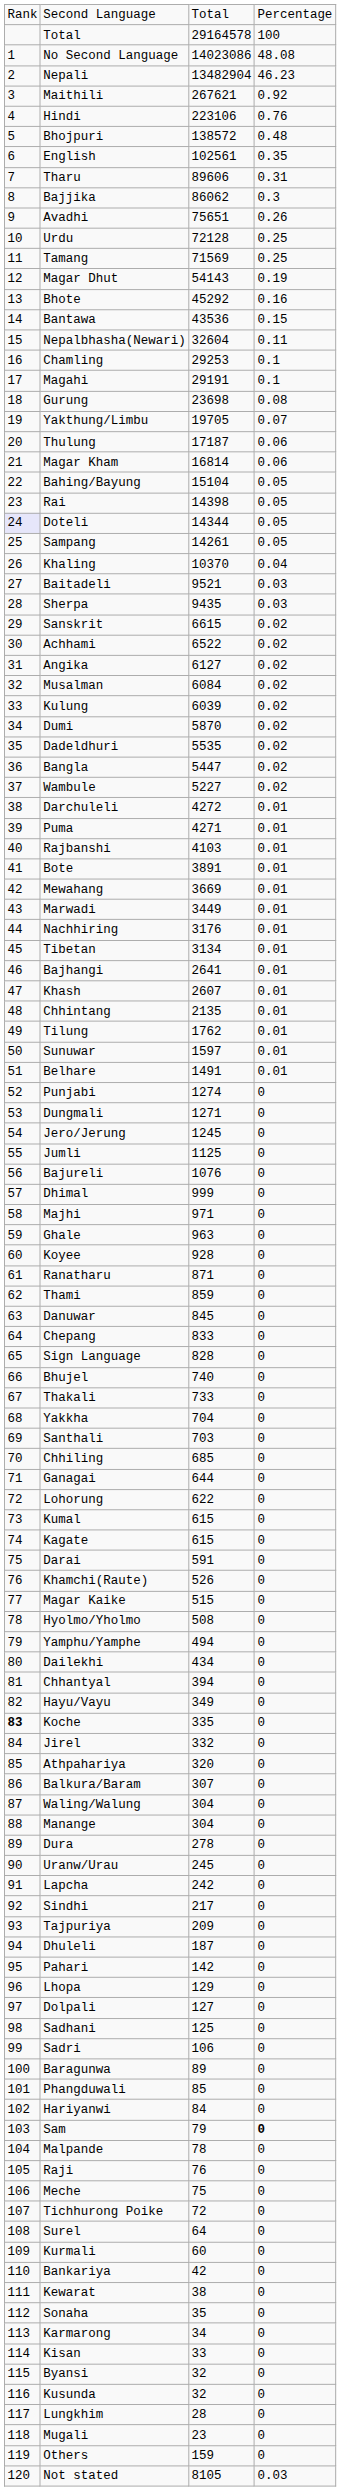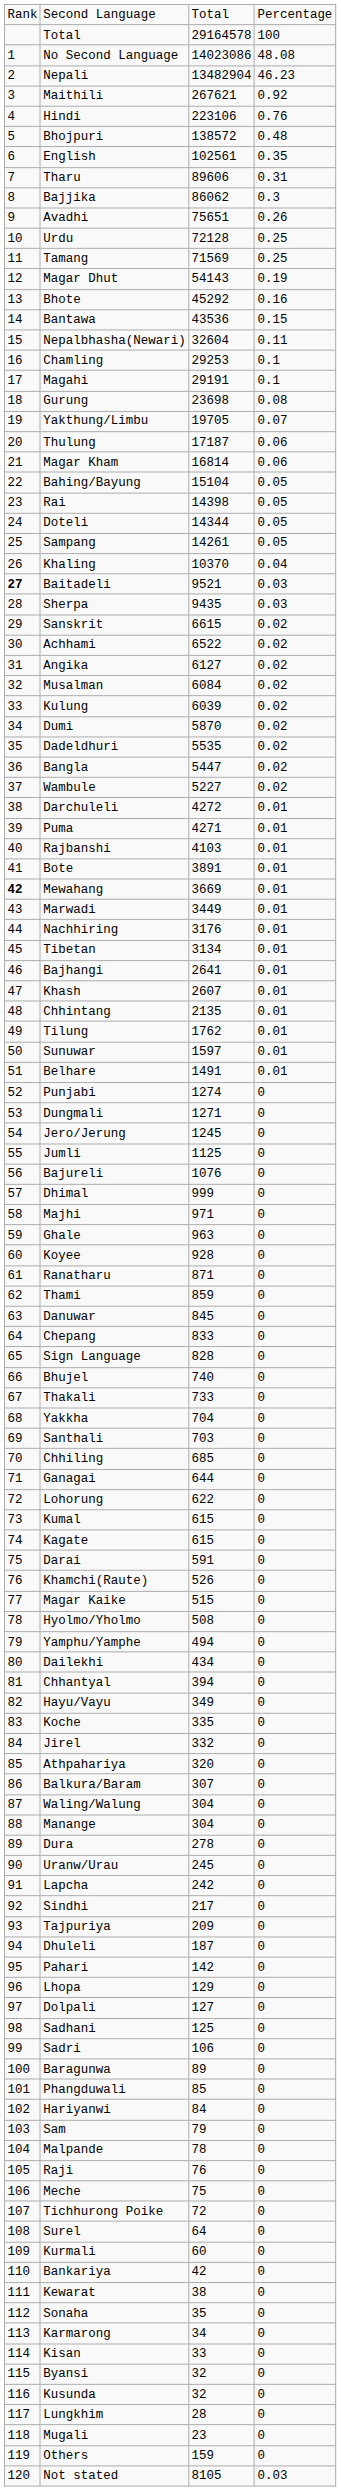(15, 523) lavender background -> (15, 523) no background
(15, 584) normal -> (15, 584) bold
(15, 889) normal -> (15, 889) bold
(15, 1723) bold -> (15, 1723) normal
(261, 2130) bold -> (261, 2130) normal
